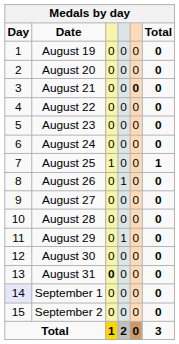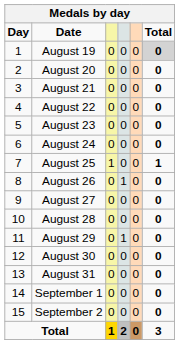(158, 51) no background -> (158, 51) lightgrey background
(136, 88) bold -> (136, 88) normal
(111, 275) bold -> (111, 275) normal
(18, 293) lavender background -> (18, 293) no background
